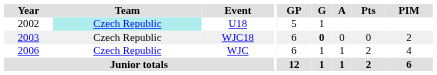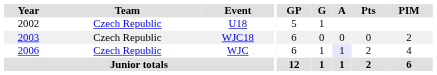(127, 24) paleturquoise background -> (127, 24) no background
(322, 37) bold -> (322, 37) normal
(342, 51) no background -> (342, 51) lavender background
